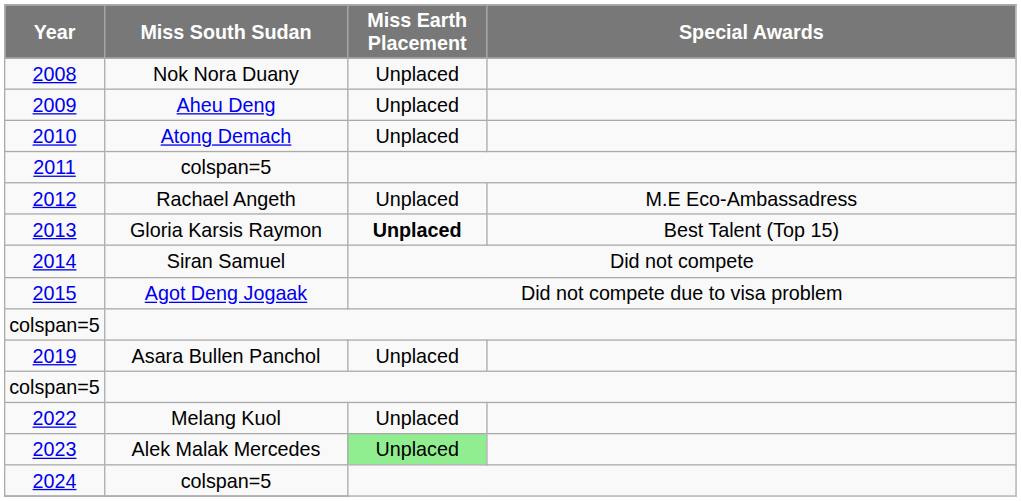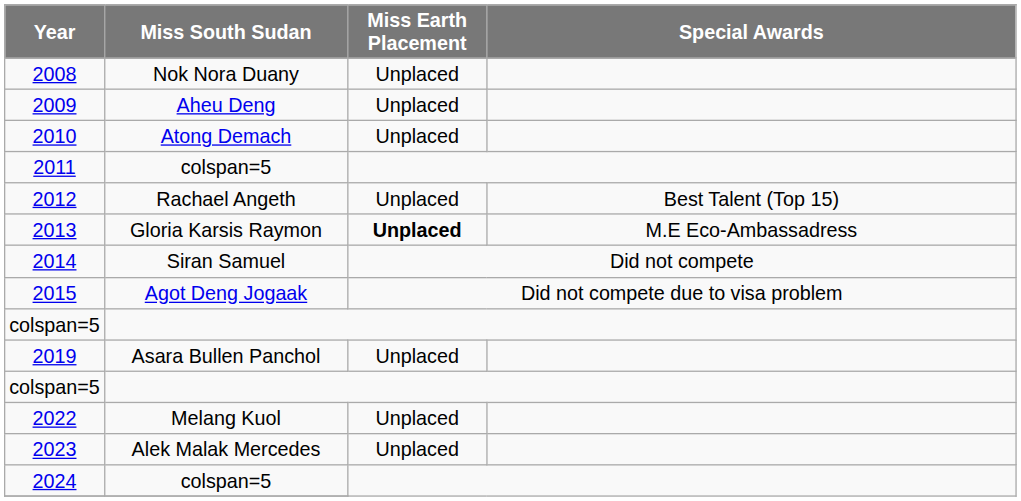(751, 199) M.E Eco-Ambassadress -> (751, 199) Best Talent (Top 15)
(751, 230) Best Talent (Top 15) -> (751, 230) M.E Eco-Ambassadress
(417, 449) lightgreen background -> (417, 449) no background
